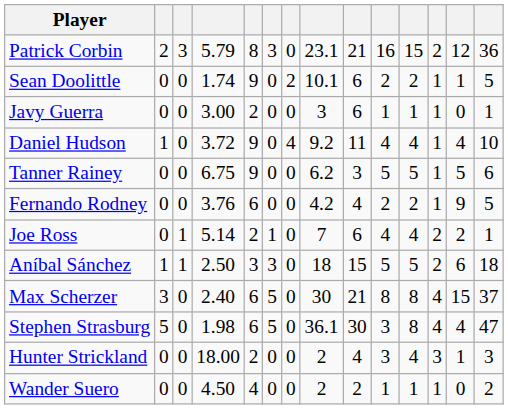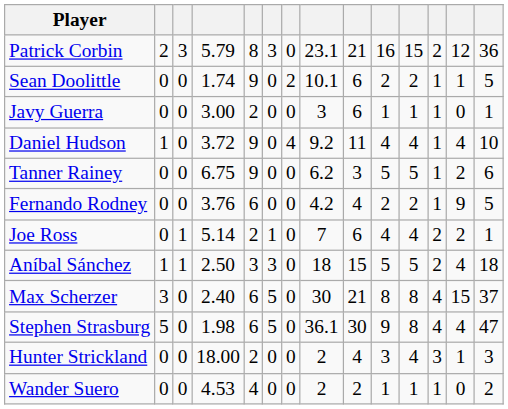(461, 173) 5 -> (461, 173) 2
(461, 265) 6 -> (461, 265) 4
(385, 326) 3 -> (385, 326) 9
(218, 388) 4.50 -> (218, 388) 4.53
